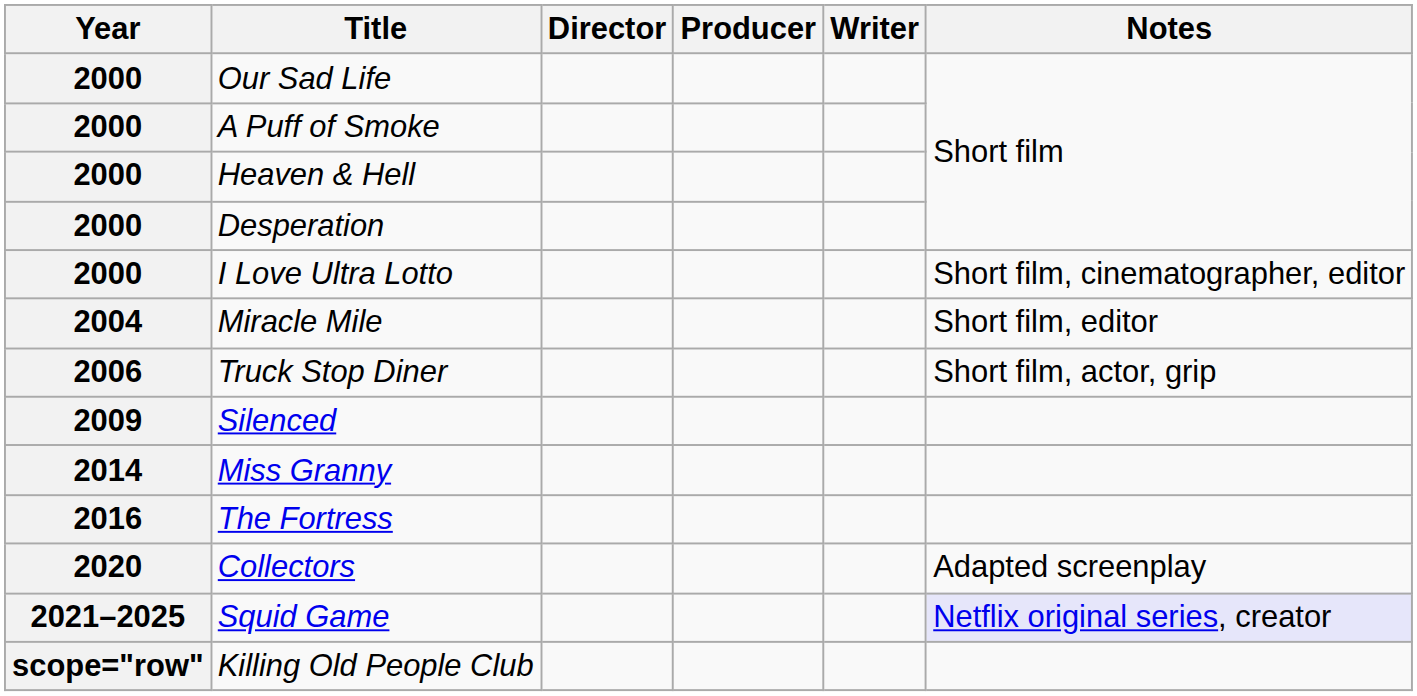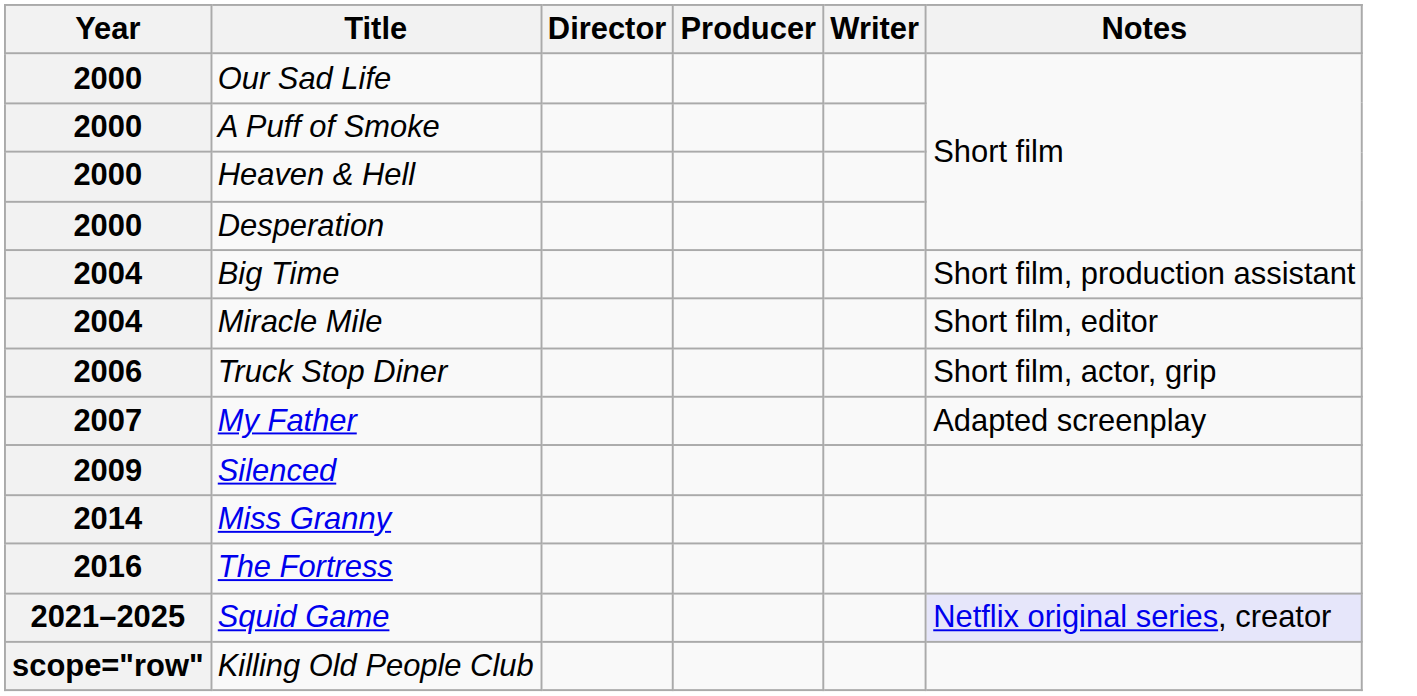- row: (335, 273)
+ row: (279, 273)
+ row: (287, 420)
- row: (286, 567)
